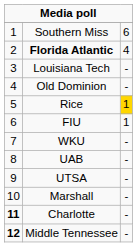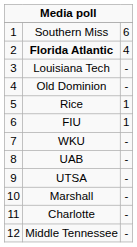(126, 104) gold background -> (126, 104) no background
(13, 214) bold -> (13, 214) normal
(13, 232) bold -> (13, 232) normal
